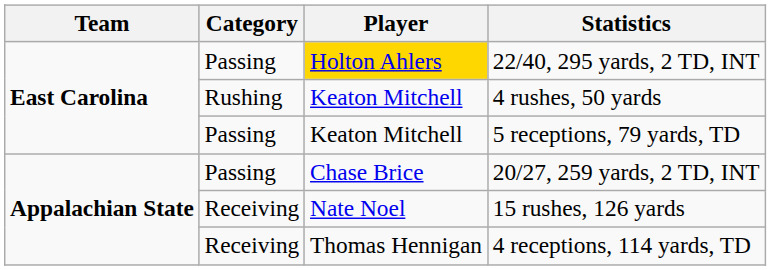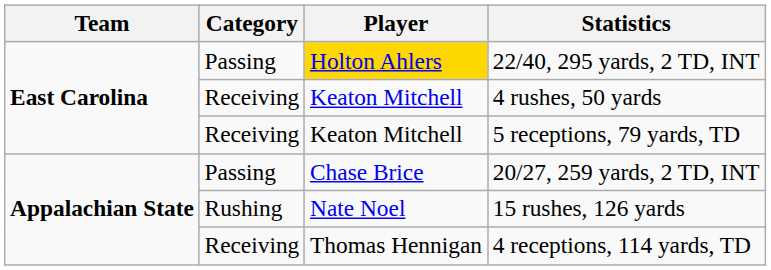(243, 97) Rushing -> (252, 97) Receiving
(240, 134) Passing -> (252, 134) Receiving
(252, 208) Receiving -> (243, 208) Rushing
